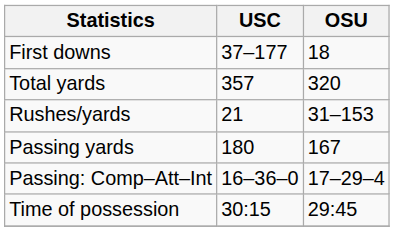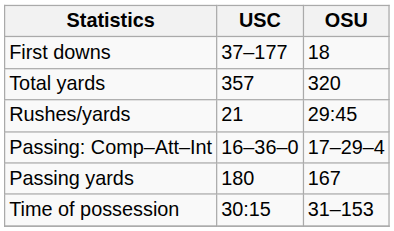(341, 115) 31–153 -> (332, 115) 29:45
rows swapped: (72, 146) <-> (111, 178)
(332, 209) 29:45 -> (341, 209) 31–153
